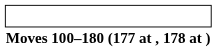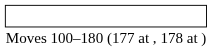(108, 38) bold -> (106, 38) normal
